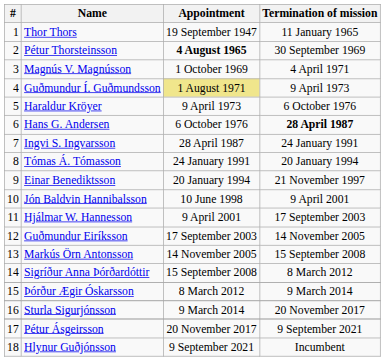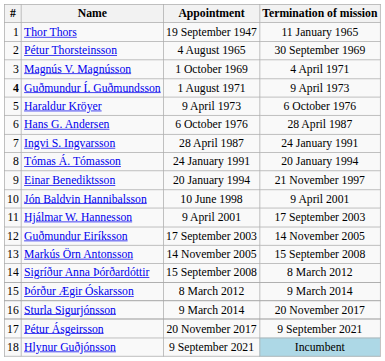(212, 50) bold -> (212, 50) normal
(16, 87) normal -> (16, 87) bold
(212, 87) khaki background -> (212, 87) no background
(320, 124) bold -> (320, 124) normal
(320, 347) no background -> (320, 347) lightblue background
